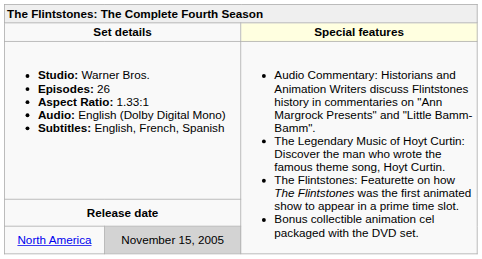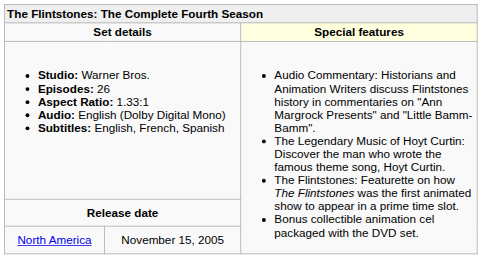(173, 240) lightgrey background -> (173, 240) no background
